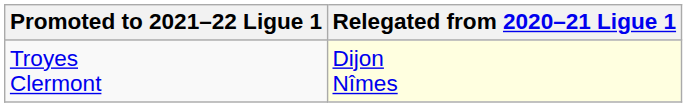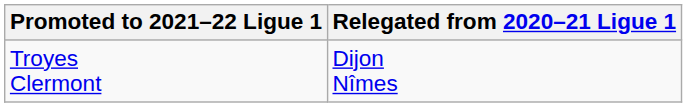(365, 70) lightyellow background -> (365, 70) no background
